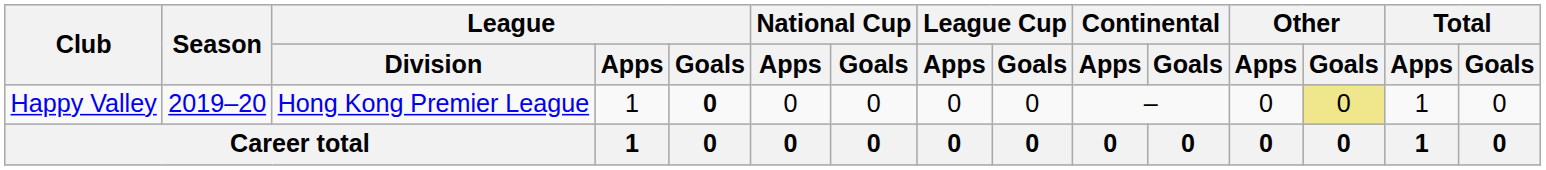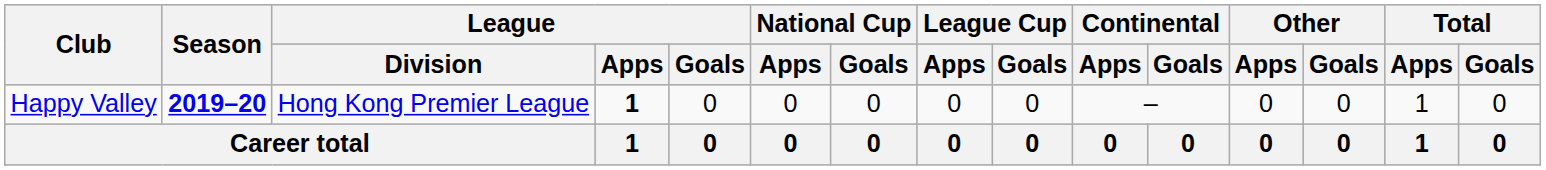(217, 104) normal -> (217, 104) bold
(632, 104) normal -> (632, 104) bold
(710, 104) bold -> (710, 104) normal
(1344, 104) khaki background -> (1344, 104) no background
